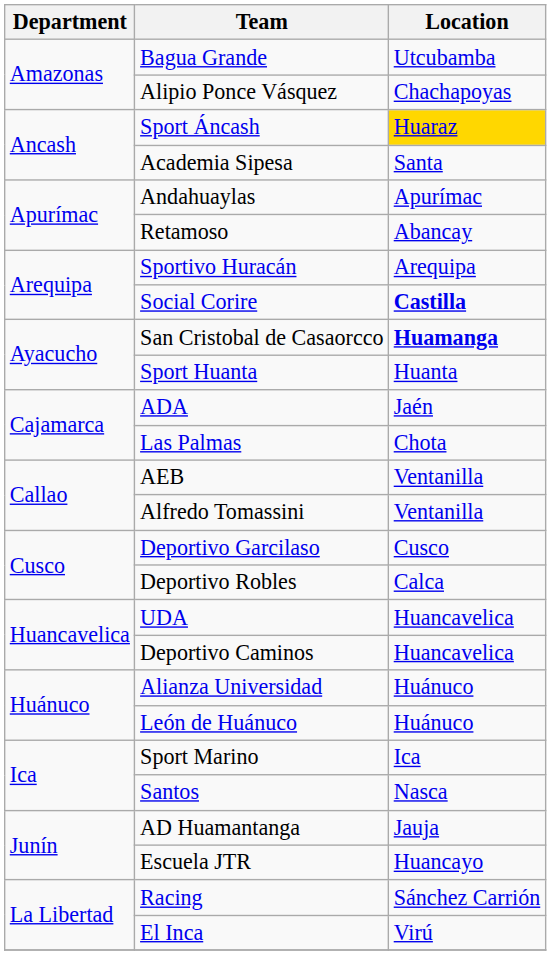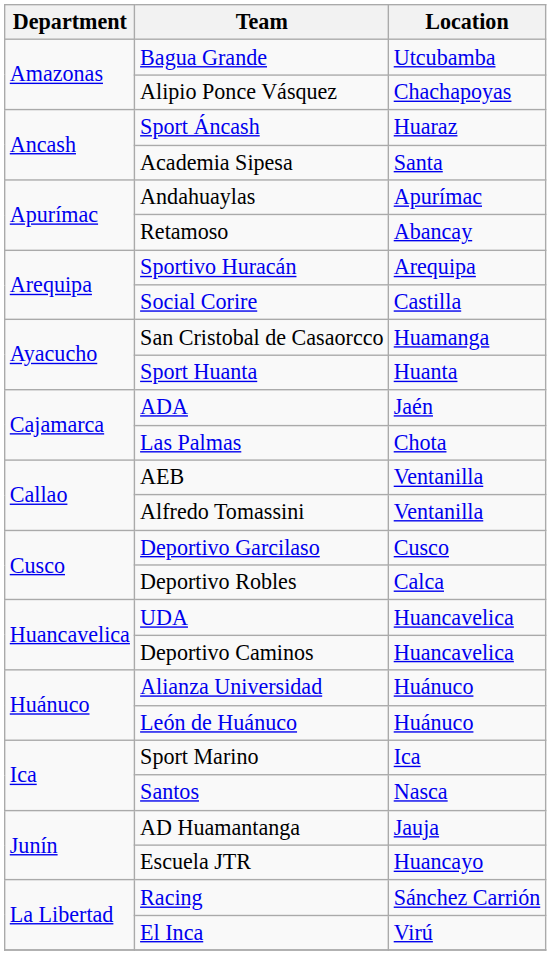(426, 127) gold background -> (426, 127) no background
(430, 302) bold -> (427, 302) normal
(446, 337) bold -> (442, 337) normal
